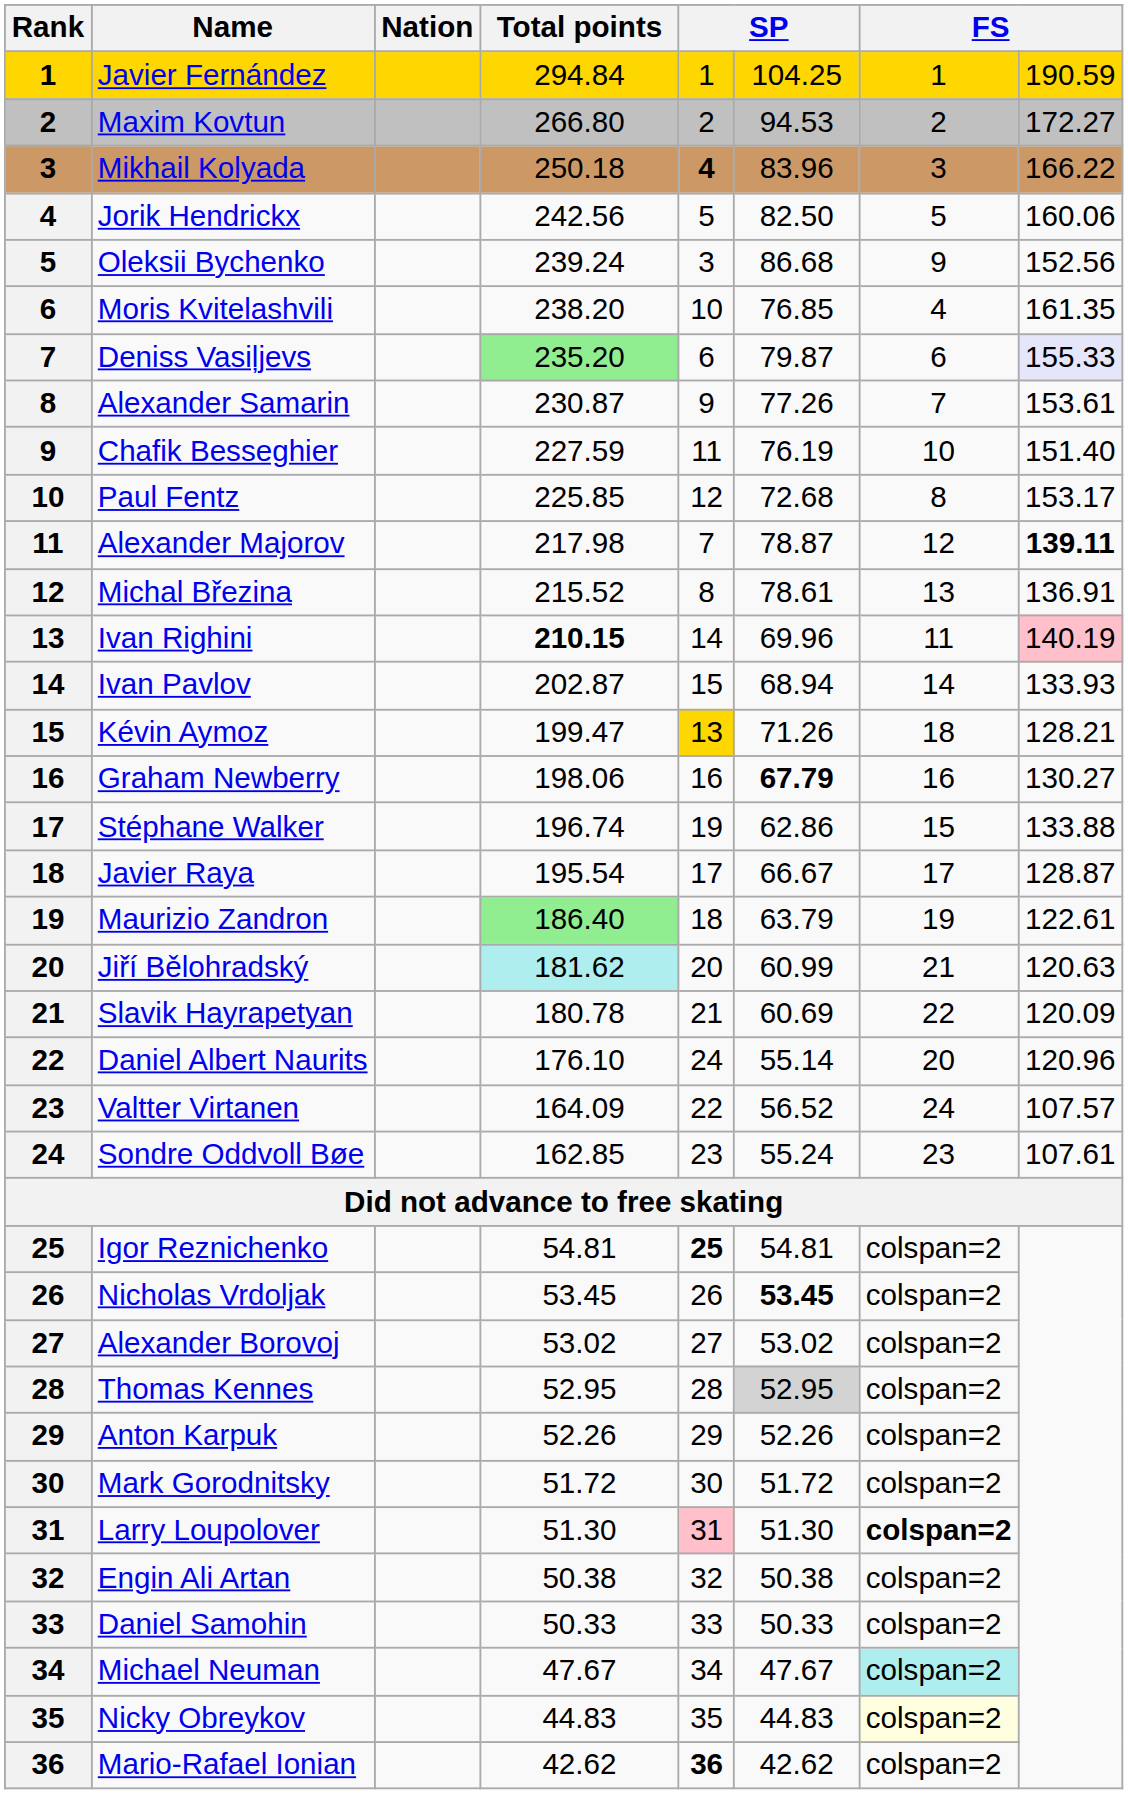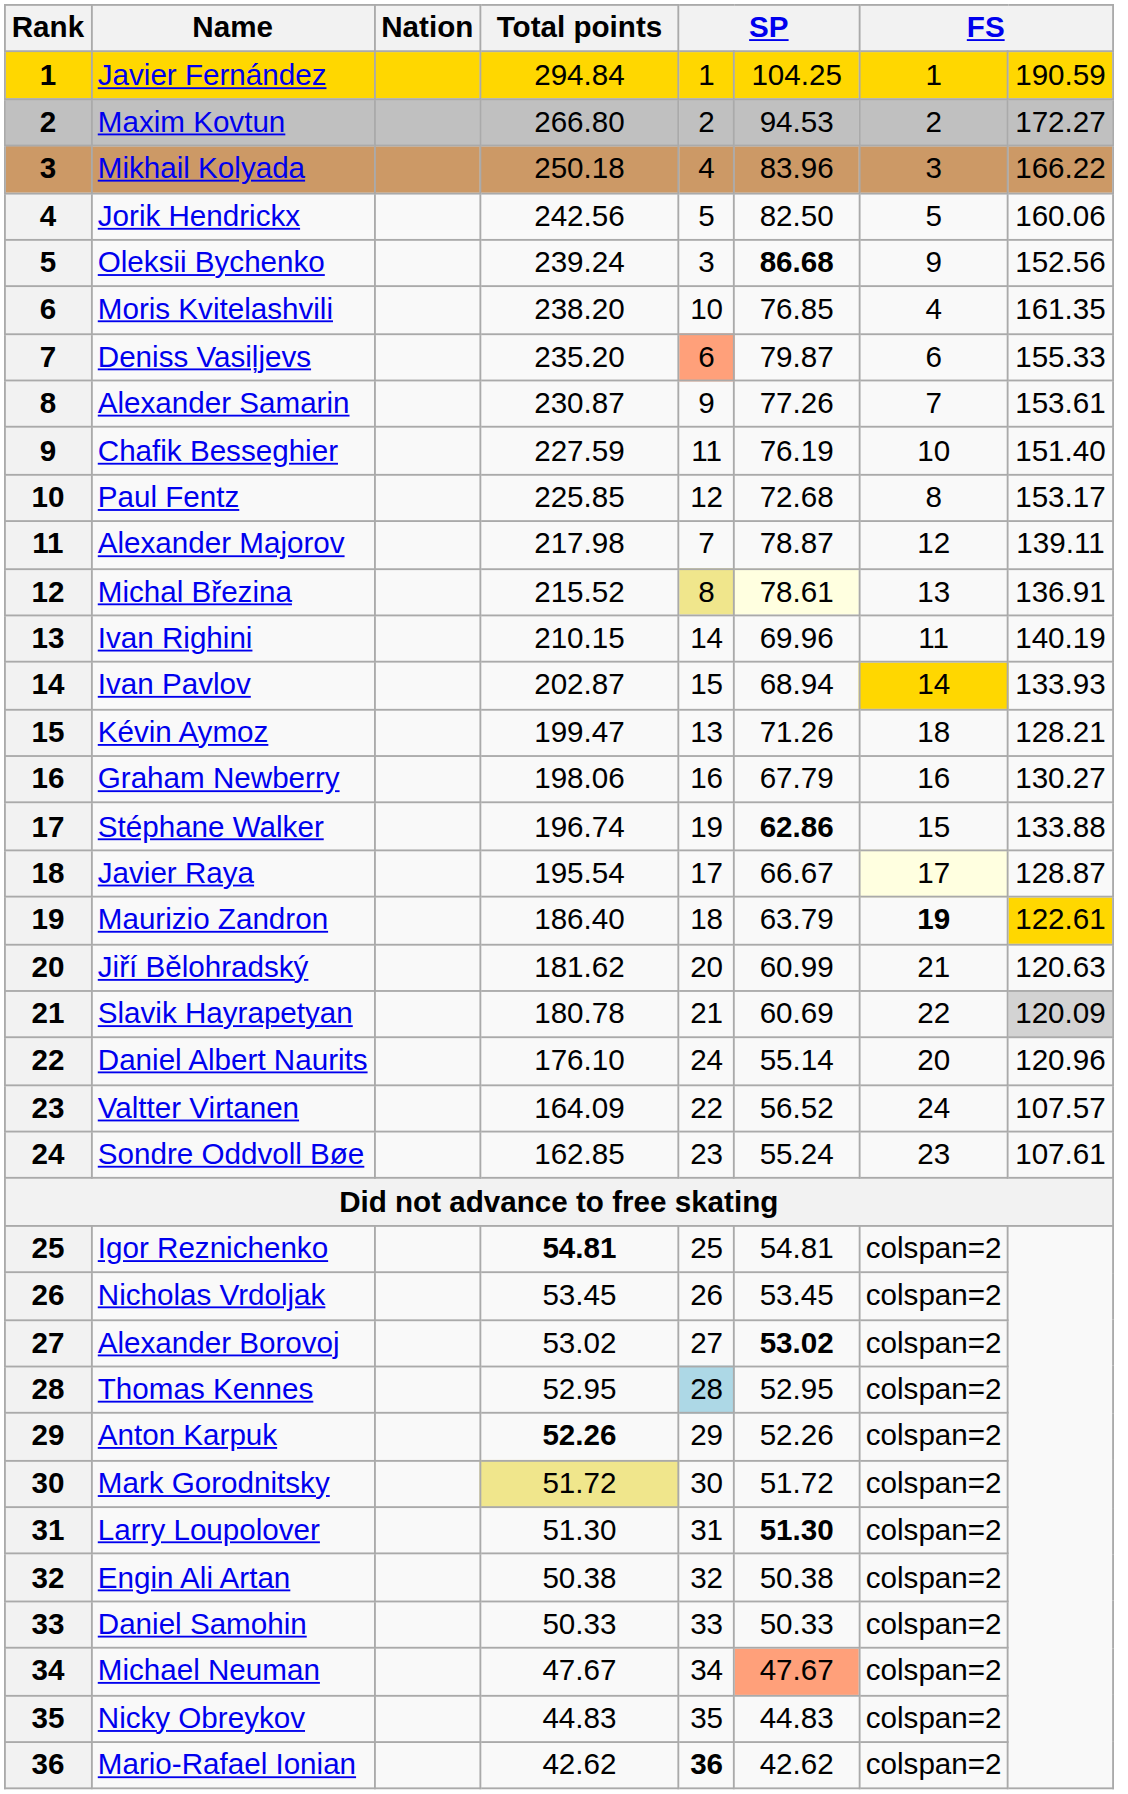(707, 168) bold -> (707, 168) normal
(797, 262) normal -> (797, 262) bold
(579, 356) lightgreen background -> (579, 356) no background
(707, 356) no background -> (707, 356) lightsalmon background
(1070, 356) lavender background -> (1060, 356) no background
(1070, 544) bold -> (1060, 544) normal
(707, 591) no background -> (707, 591) khaki background
(797, 591) no background -> (797, 591) lightyellow background
(579, 638) bold -> (579, 638) normal
(1070, 638) pink background -> (1060, 638) no background
(939, 685) no background -> (934, 685) gold background
(707, 732) gold background -> (707, 732) no background
(797, 779) bold -> (797, 779) normal
(797, 826) normal -> (797, 826) bold
(939, 872) no background -> (934, 872) lightyellow background
(579, 919) lightgreen background -> (579, 919) no background
(939, 919) normal -> (934, 919) bold
(1070, 919) no background -> (1060, 919) gold background
(579, 966) paleturquoise background -> (579, 966) no background
(1070, 1013) no background -> (1060, 1013) lightgrey background
(579, 1248) normal -> (579, 1248) bold
(707, 1248) bold -> (707, 1248) normal
(797, 1295) bold -> (797, 1295) normal
(797, 1342) normal -> (797, 1342) bold
(707, 1389) no background -> (707, 1389) lightblue background
(797, 1389) lightgrey background -> (797, 1389) no background
(579, 1436) normal -> (579, 1436) bold
(579, 1483) no background -> (579, 1483) khaki background
(707, 1530) pink background -> (707, 1530) no background
(797, 1530) normal -> (797, 1530) bold
(939, 1530) bold -> (934, 1530) normal
(797, 1671) no background -> (797, 1671) lightsalmon background
(934, 1671) paleturquoise background -> (934, 1671) no background
(934, 1717) lightyellow background -> (934, 1717) no background
